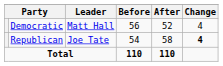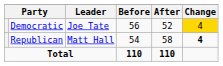(91, 26) Matt Hall -> (88, 26) Joe Tate
(200, 26) no background -> (200, 26) gold background
(88, 40) Joe Tate -> (91, 40) Matt Hall
